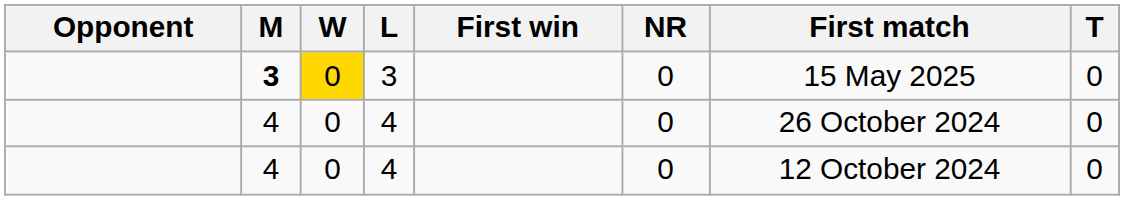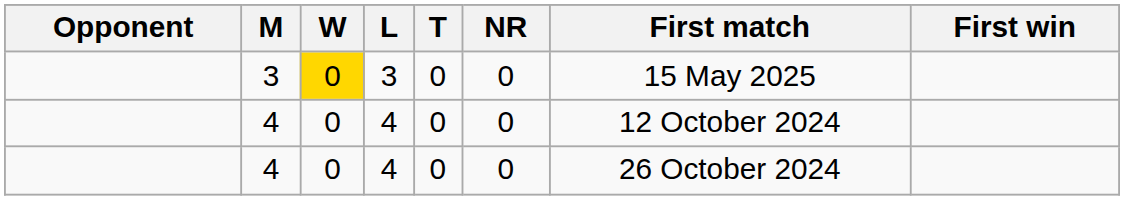columns swapped: (1095, 28) <-> (518, 28)
(271, 75) bold -> (271, 75) normal
(890, 122) 26 October 2024 -> (730, 122) 12 October 2024
(890, 169) 12 October 2024 -> (730, 169) 26 October 2024
